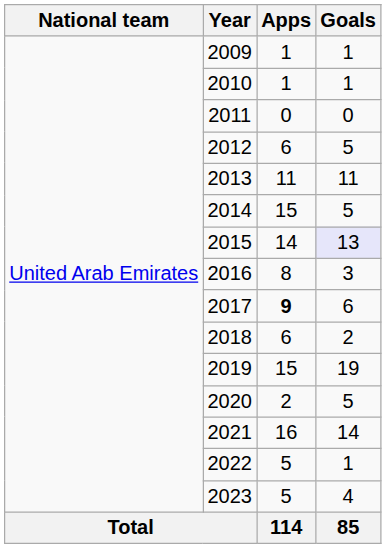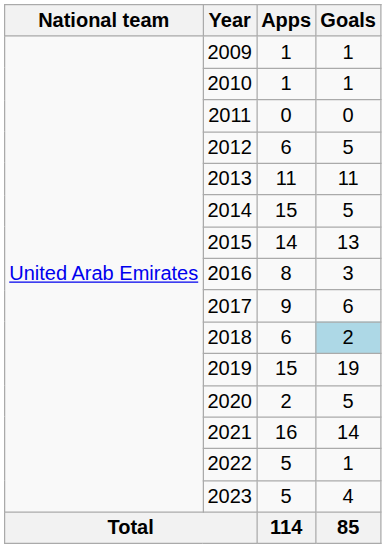(348, 242) lavender background -> (348, 242) no background
(286, 305) bold -> (286, 305) normal
(348, 337) no background -> (348, 337) lightblue background
